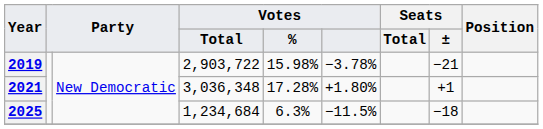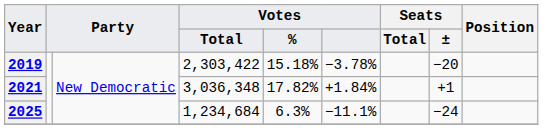(221, 64) 2,903,722 -> (221, 64) 2,303,422
(292, 64) 15.98% -> (292, 64) 15.18%
(446, 64) −21 -> (446, 64) −20
(292, 88) 17.28% -> (292, 88) 17.82%
(351, 88) +1.80% -> (351, 88) +1.84%
(351, 112) −11.5% -> (351, 112) −11.1%
(446, 112) −18 -> (446, 112) −24
